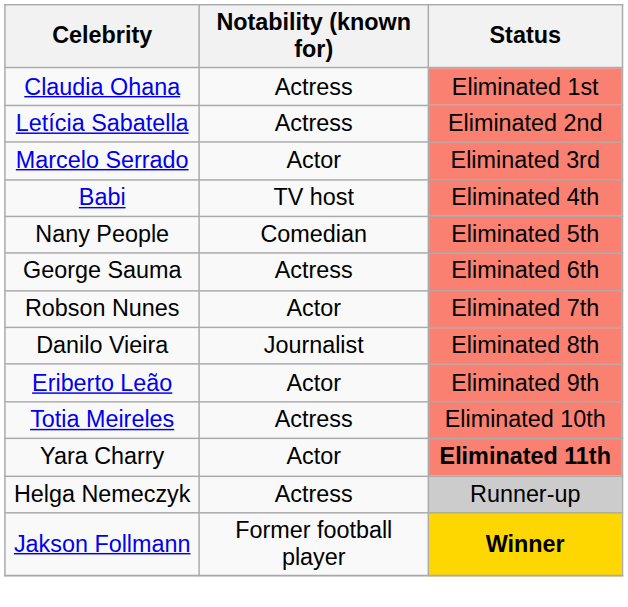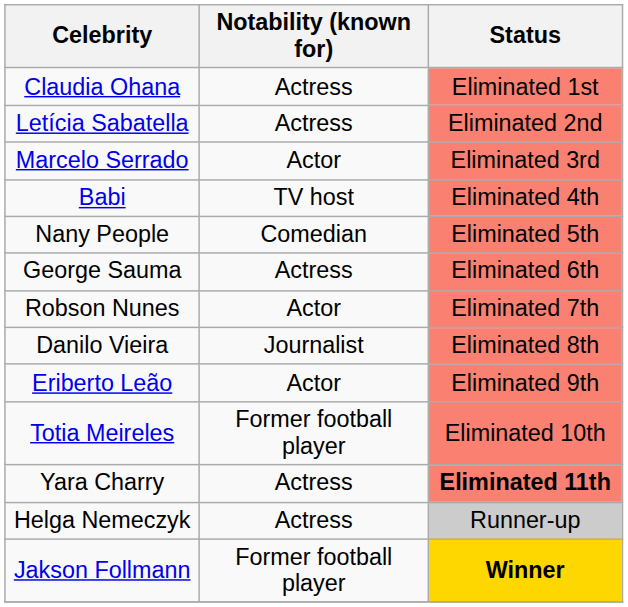(314, 419) Actress -> (314, 432) Former football player
(314, 456) Actor -> (314, 483) Actress
